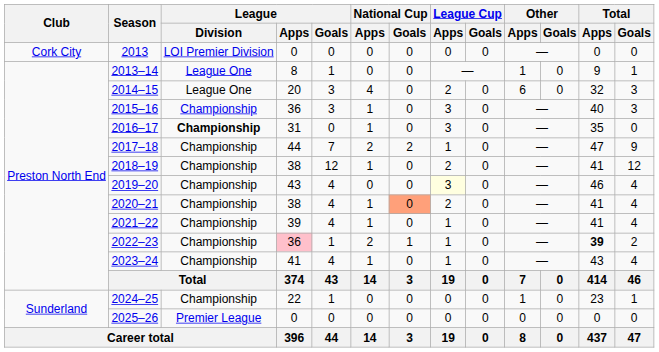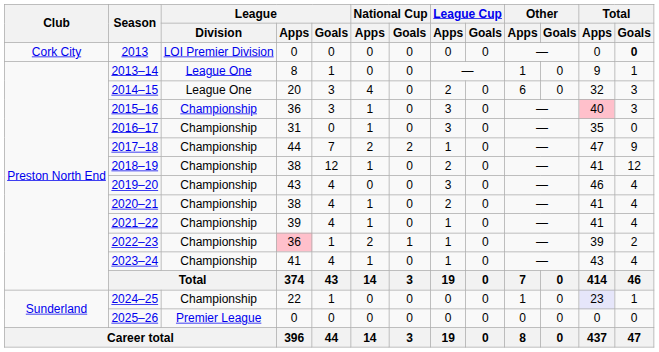(634, 52) normal -> (634, 52) bold
(597, 109) no background -> (597, 109) pink background
(219, 128) bold -> (219, 128) normal
(448, 185) lightyellow background -> (448, 185) no background
(410, 204) lightsalmon background -> (410, 204) no background
(597, 242) bold -> (597, 242) normal
(597, 299) no background -> (597, 299) lavender background
